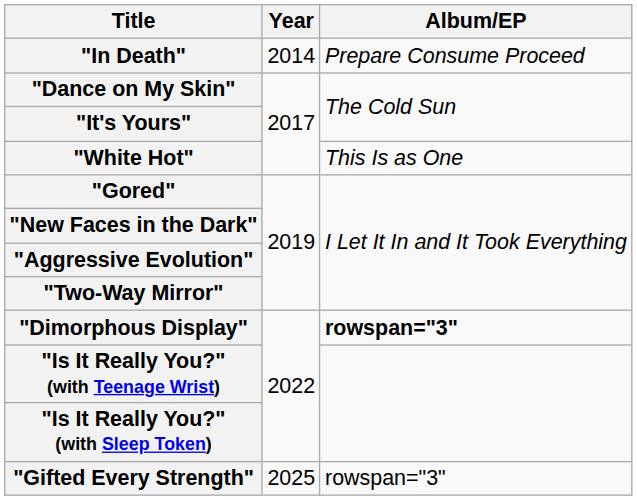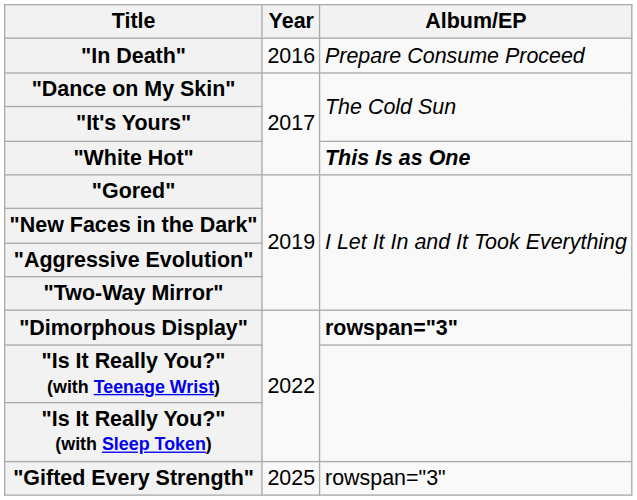(291, 55) 2014 -> (291, 55) 2016
(394, 157) normal -> (398, 157) bold
